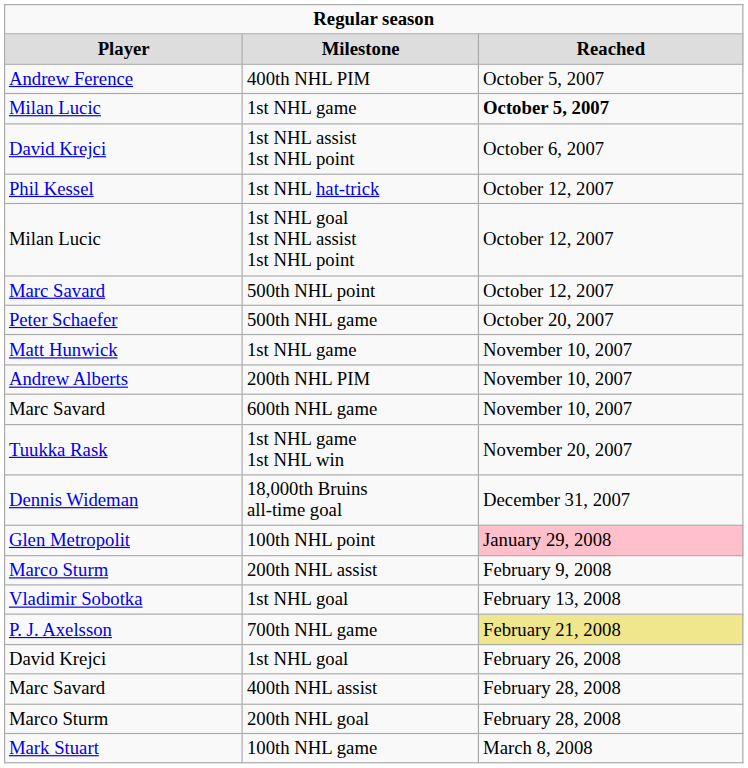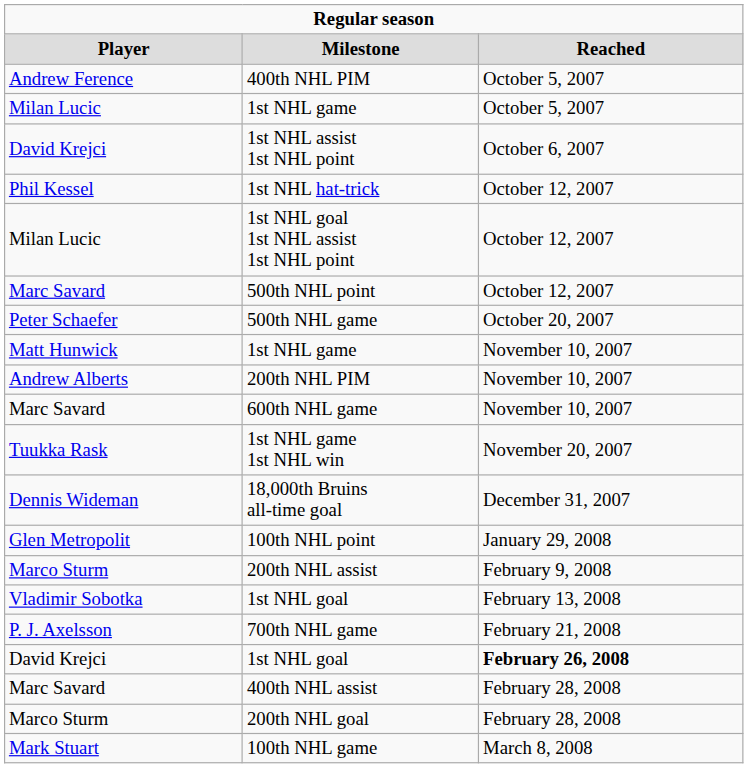(546, 108) bold -> (544, 108) normal
(547, 540) pink background -> (547, 540) no background
(552, 629) khaki background -> (552, 629) no background
(552, 659) normal -> (556, 659) bold
